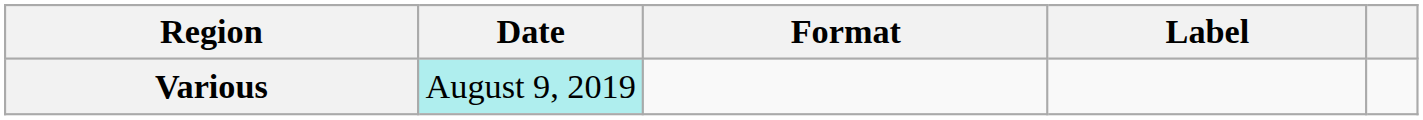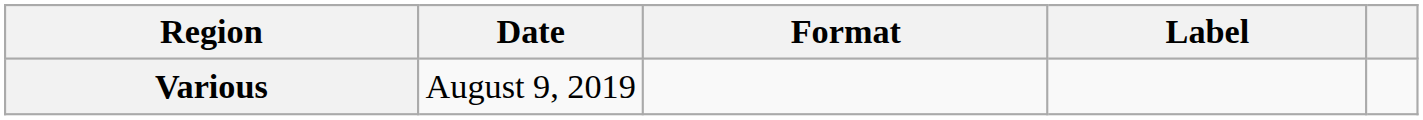(531, 85) paleturquoise background -> (531, 85) no background
